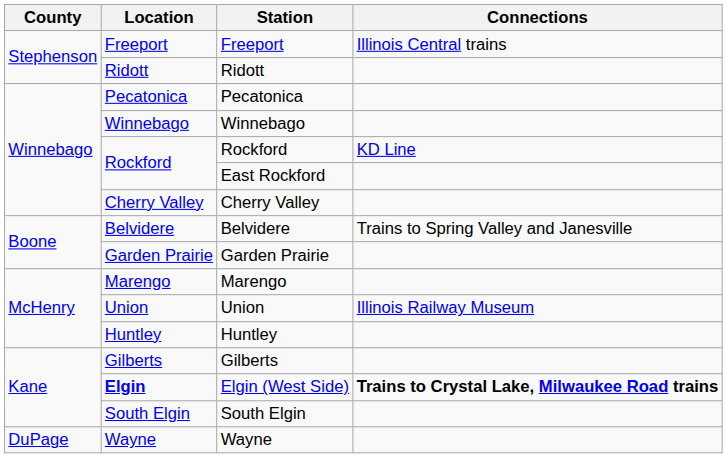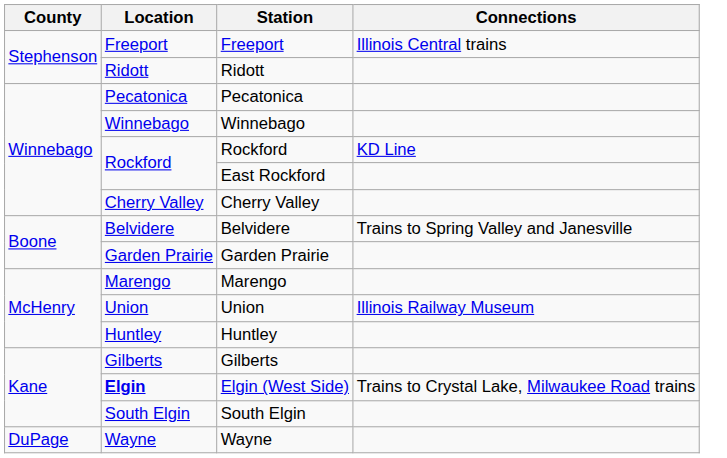(537, 387) bold -> (526, 387) normal
